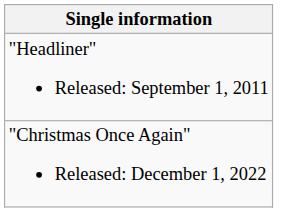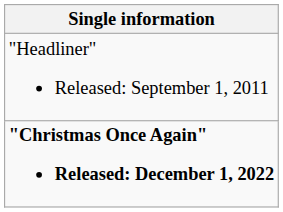(139, 155) normal -> (142, 155) bold
